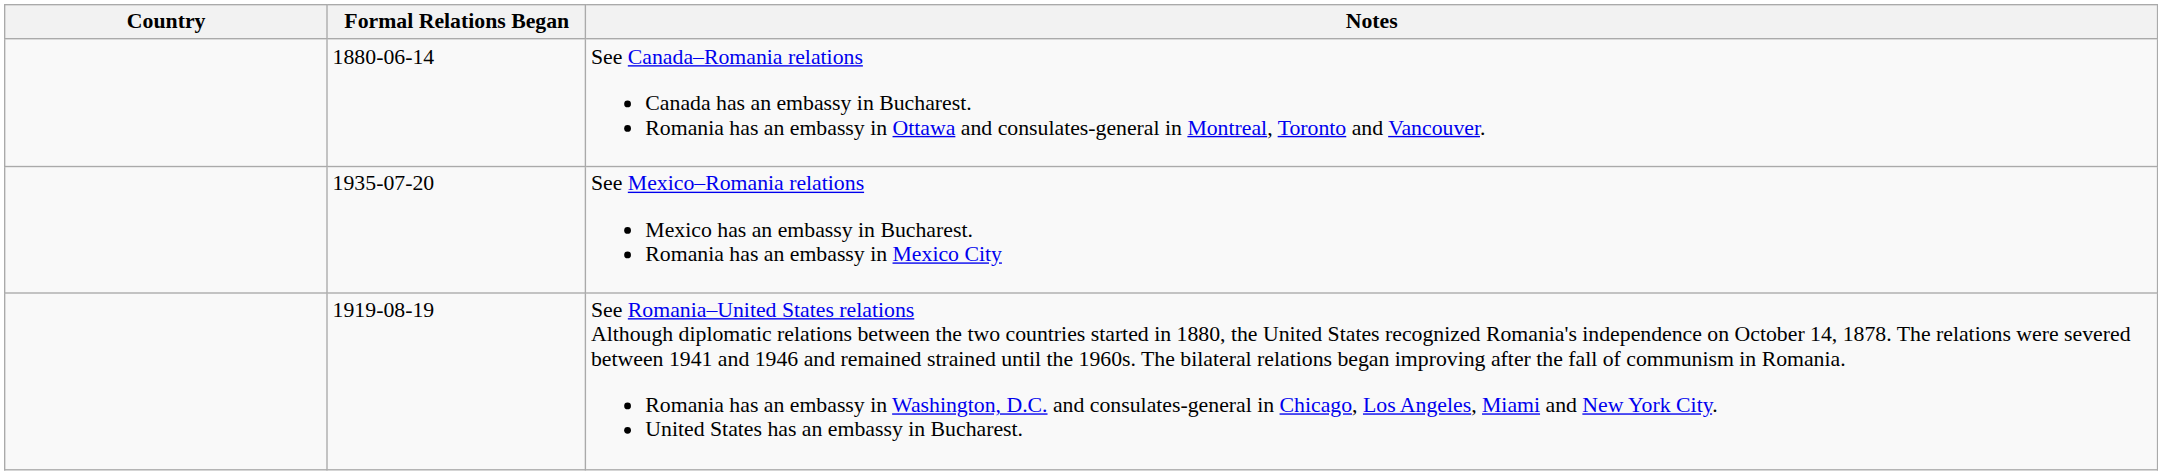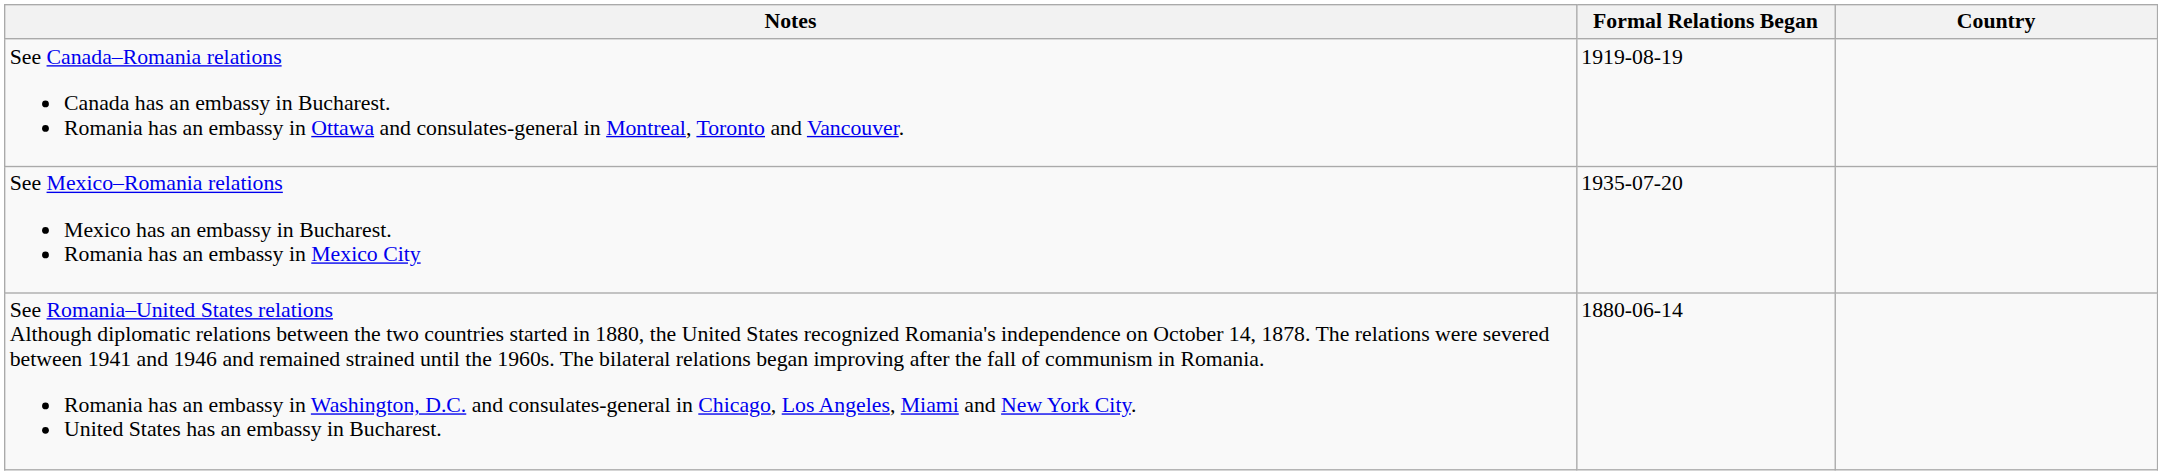columns swapped: (166, 21) <-> (1372, 21)
(383, 56) 1880-06-14 -> (1632, 56) 1919-08-19
(383, 310) 1919-08-19 -> (1632, 310) 1880-06-14
